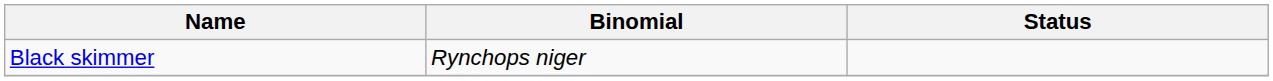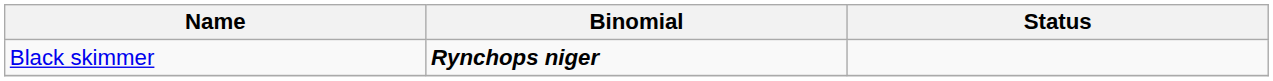(508, 57) normal -> (515, 57) bold
